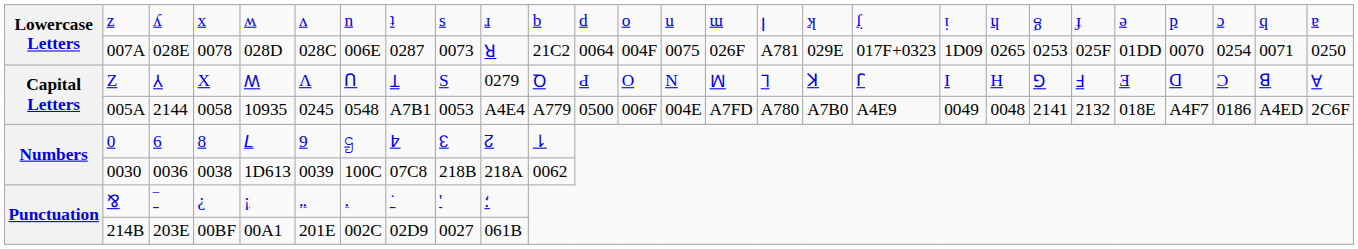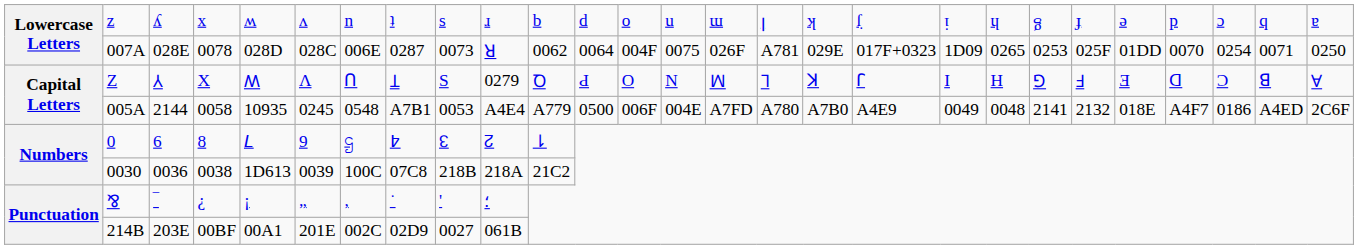(551, 50) 21C2 -> (550, 50) 0062
(550, 171) 0062 -> (551, 171) 21C2
